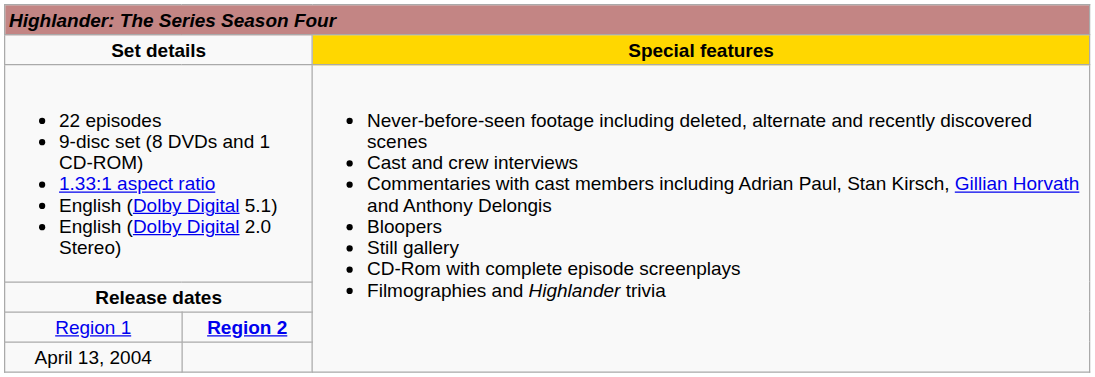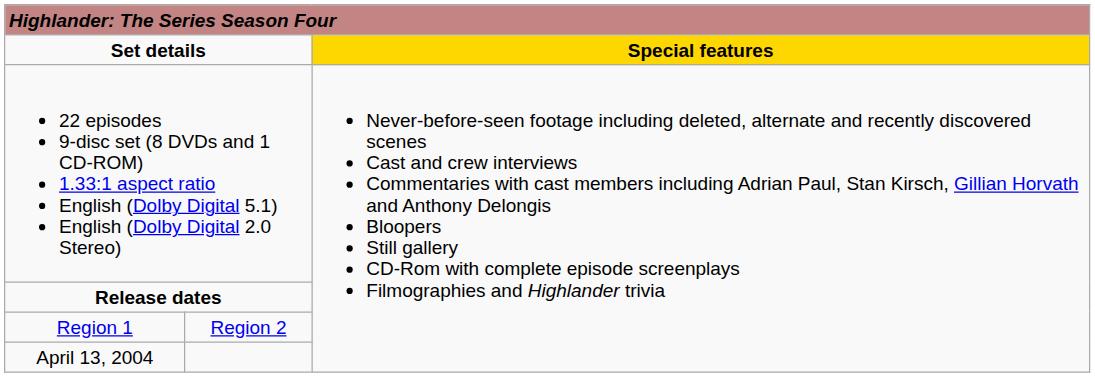(247, 327) bold -> (248, 327) normal
